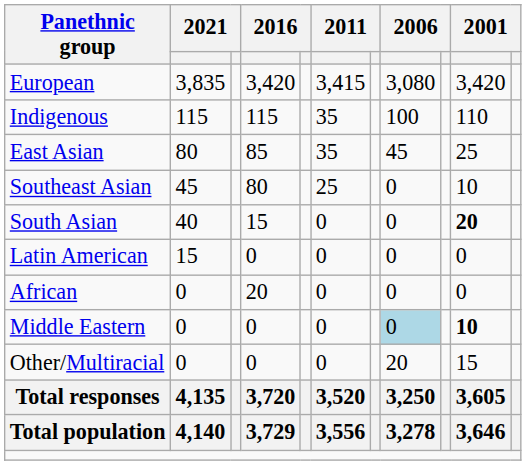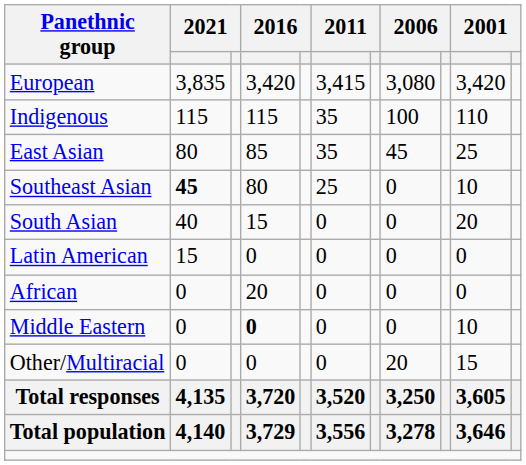(187, 186) normal -> (187, 186) bold
(467, 221) bold -> (467, 221) normal
(251, 326) normal -> (251, 326) bold
(391, 326) lightblue background -> (391, 326) no background
(467, 326) bold -> (467, 326) normal
